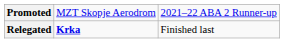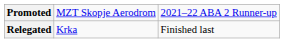(68, 29) bold -> (67, 29) normal
